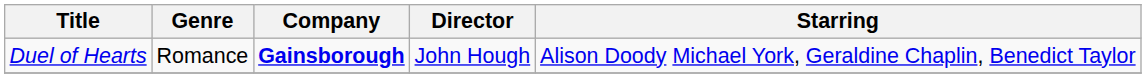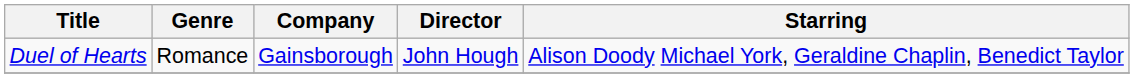(331, 55) bold -> (326, 55) normal
